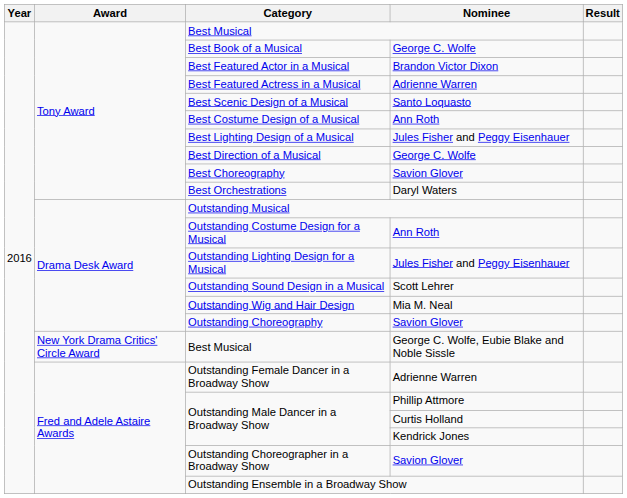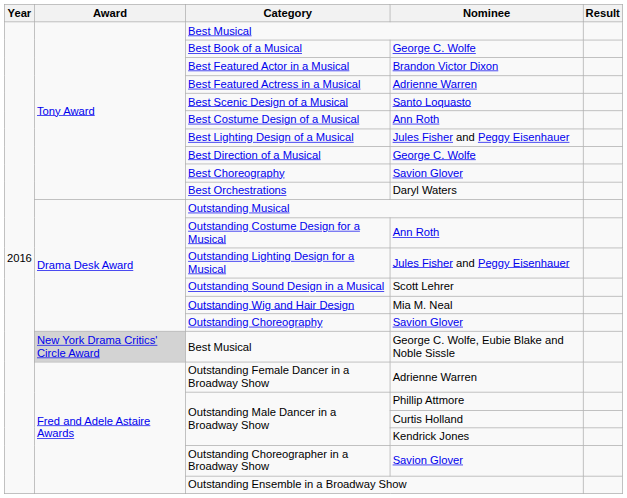(97, 346) no background -> (97, 346) lightgrey background
